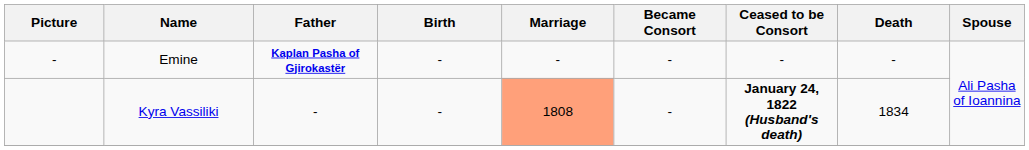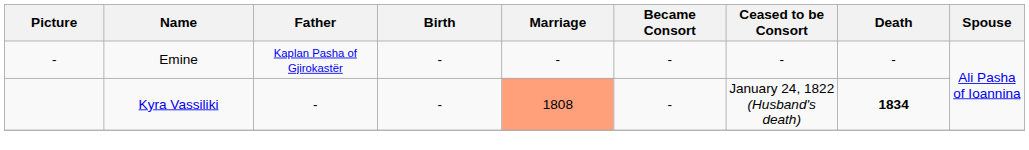(315, 59) bold -> (315, 60) normal
(782, 111) bold -> (782, 104) normal
(894, 111) normal -> (894, 104) bold
